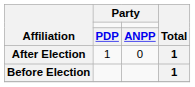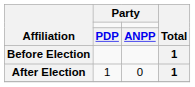rows swapped: (49, 72) <-> (49, 54)
